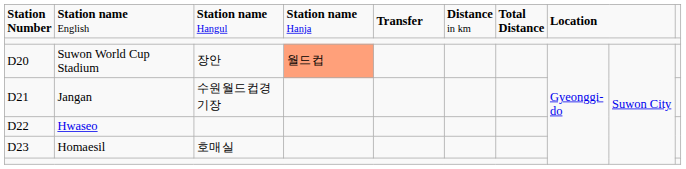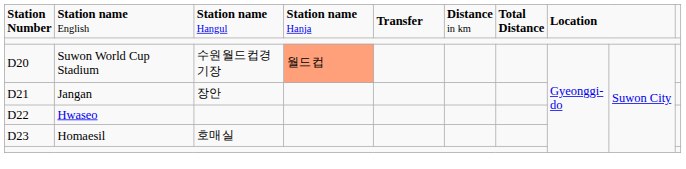(209, 60) 장안 -> (234, 62) 수원월드컵경기장
(234, 96) 수원월드컵경기장 -> (209, 93) 장안
